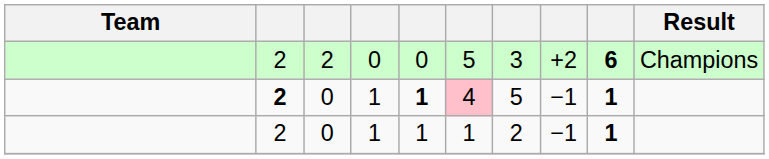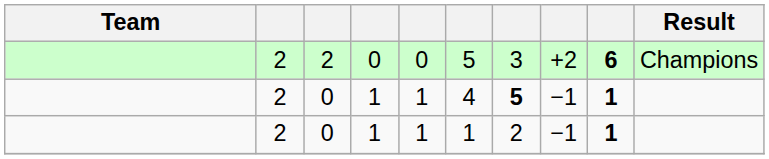(280, 97) bold -> (280, 97) normal
(422, 97) bold -> (422, 97) normal
(469, 97) pink background -> (469, 97) no background
(516, 97) normal -> (516, 97) bold
